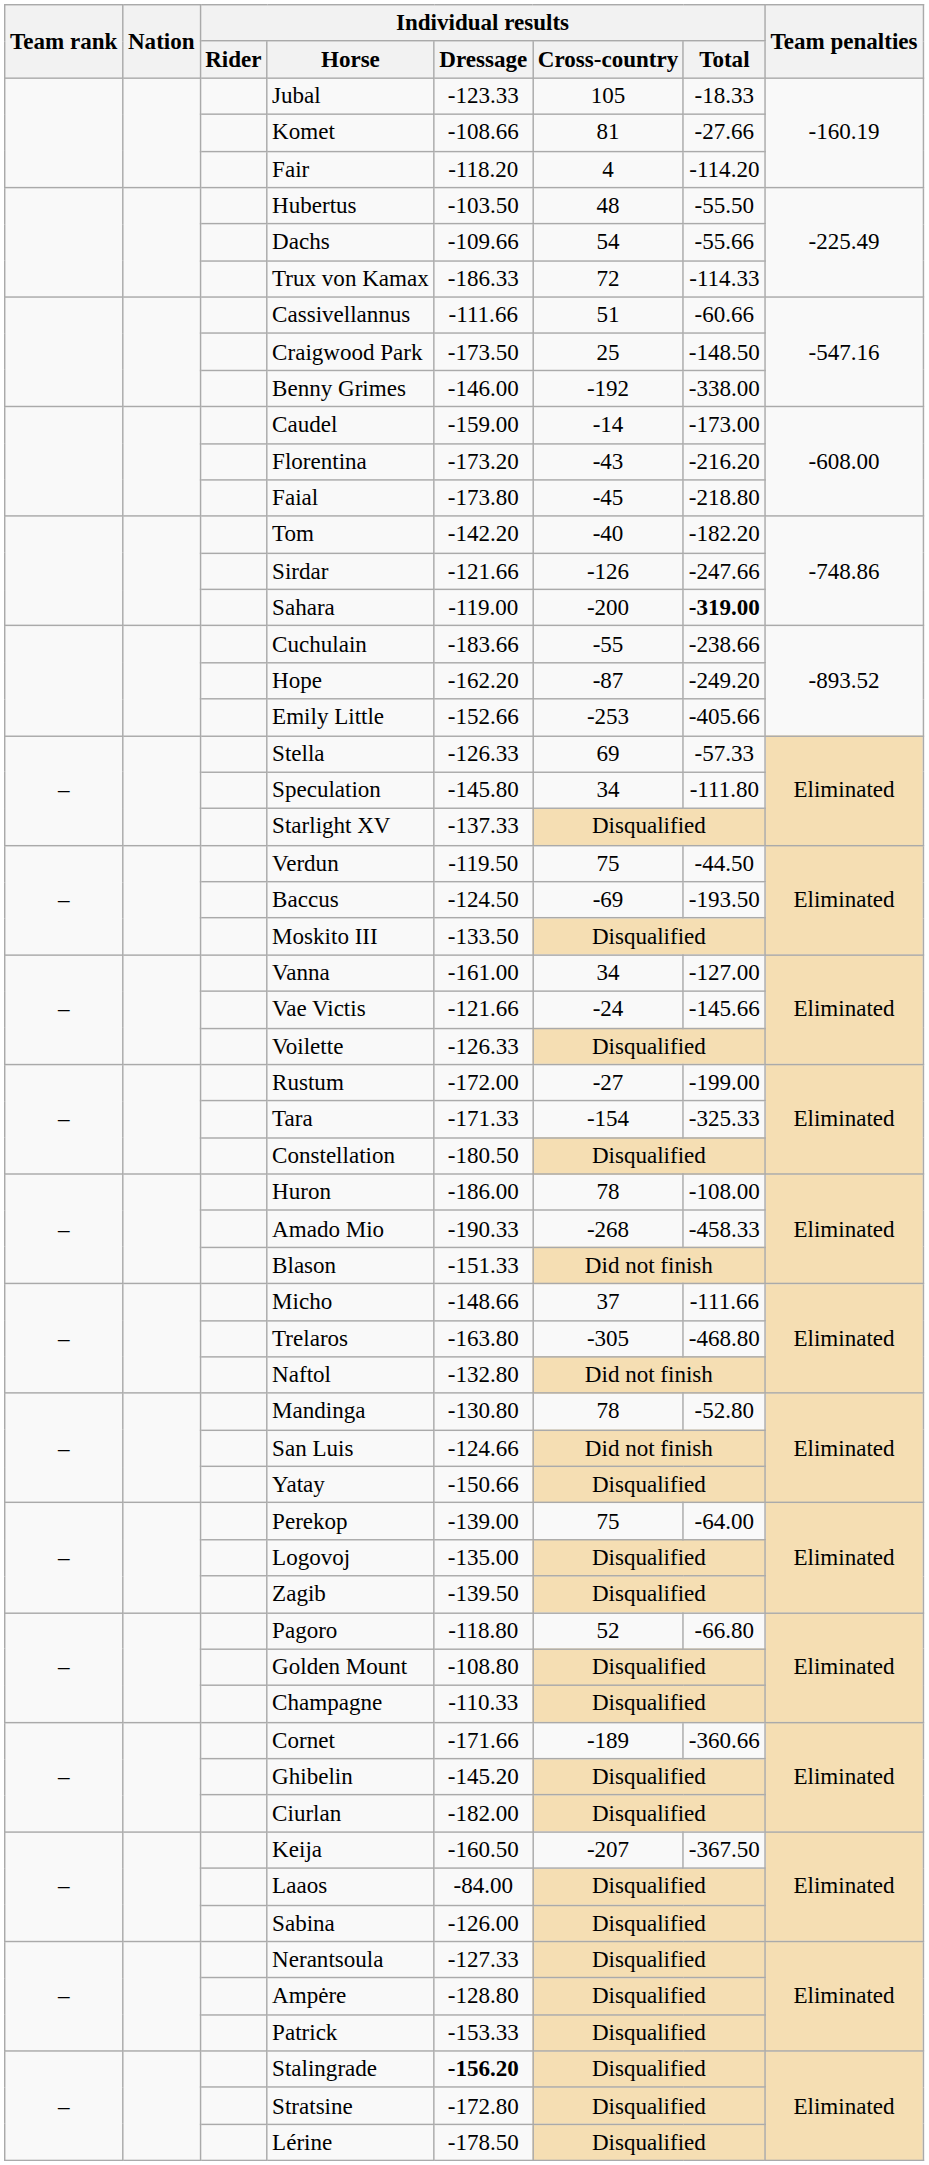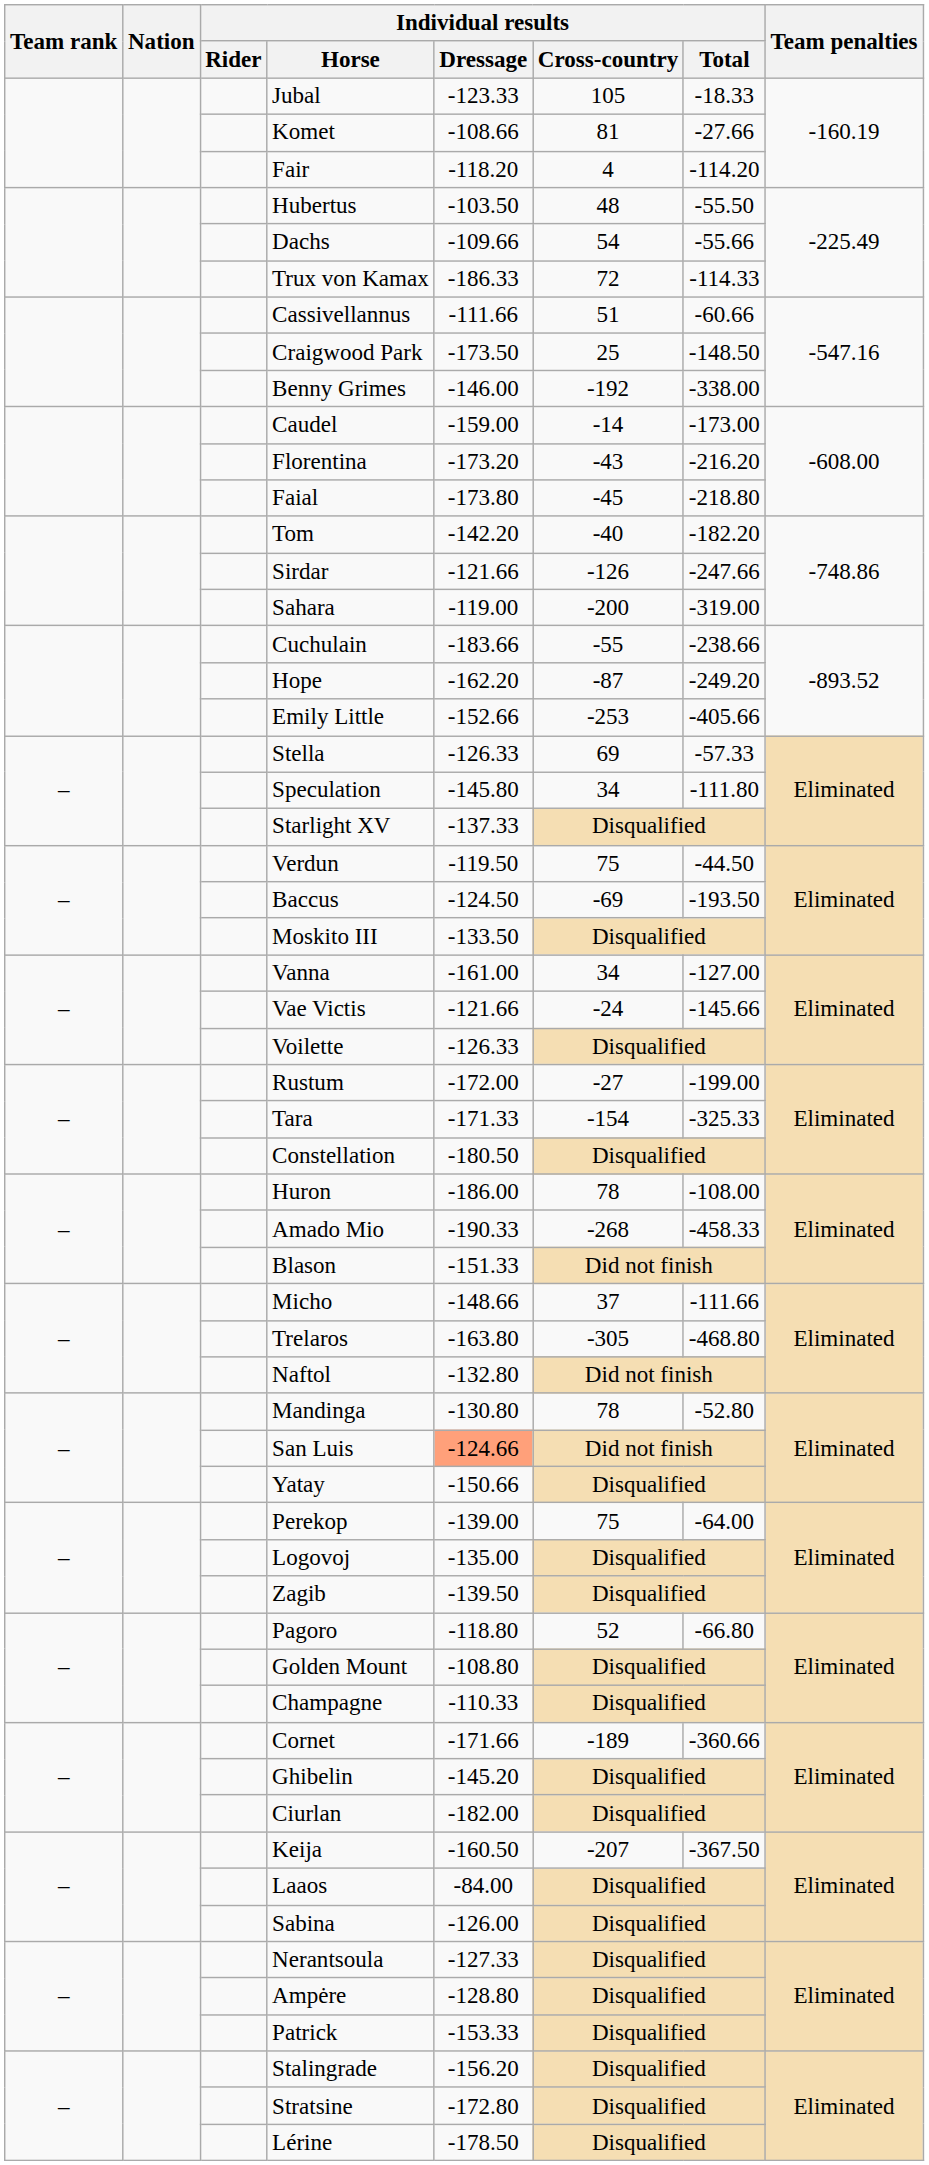(724, 607) bold -> (724, 607) normal
(483, 1447) no background -> (483, 1447) lightsalmon background
(483, 2069) bold -> (483, 2069) normal
